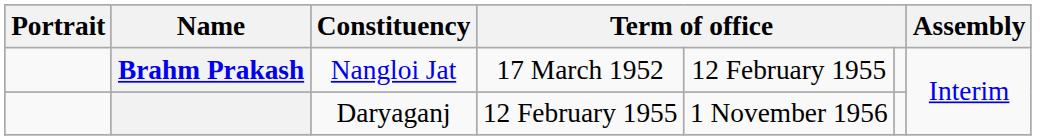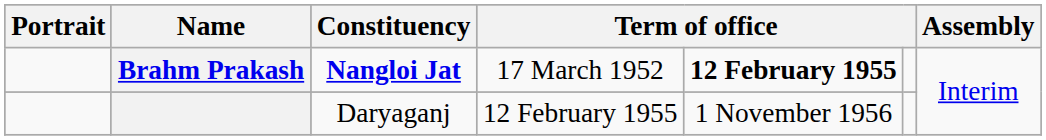(394, 69) normal -> (394, 69) bold
(789, 69) normal -> (793, 69) bold
